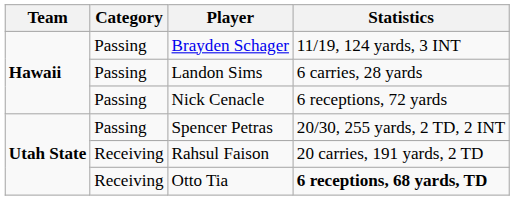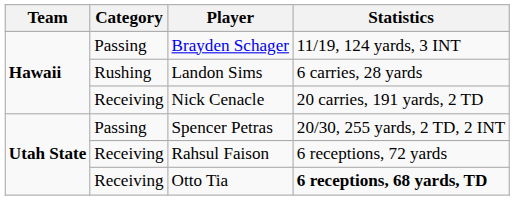(120, 72) Passing -> (123, 72) Rushing
(120, 99) Passing -> (129, 99) Receiving
(372, 99) 6 receptions, 72 yards -> (390, 99) 20 carries, 191 yards, 2 TD
(390, 153) 20 carries, 191 yards, 2 TD -> (372, 153) 6 receptions, 72 yards
